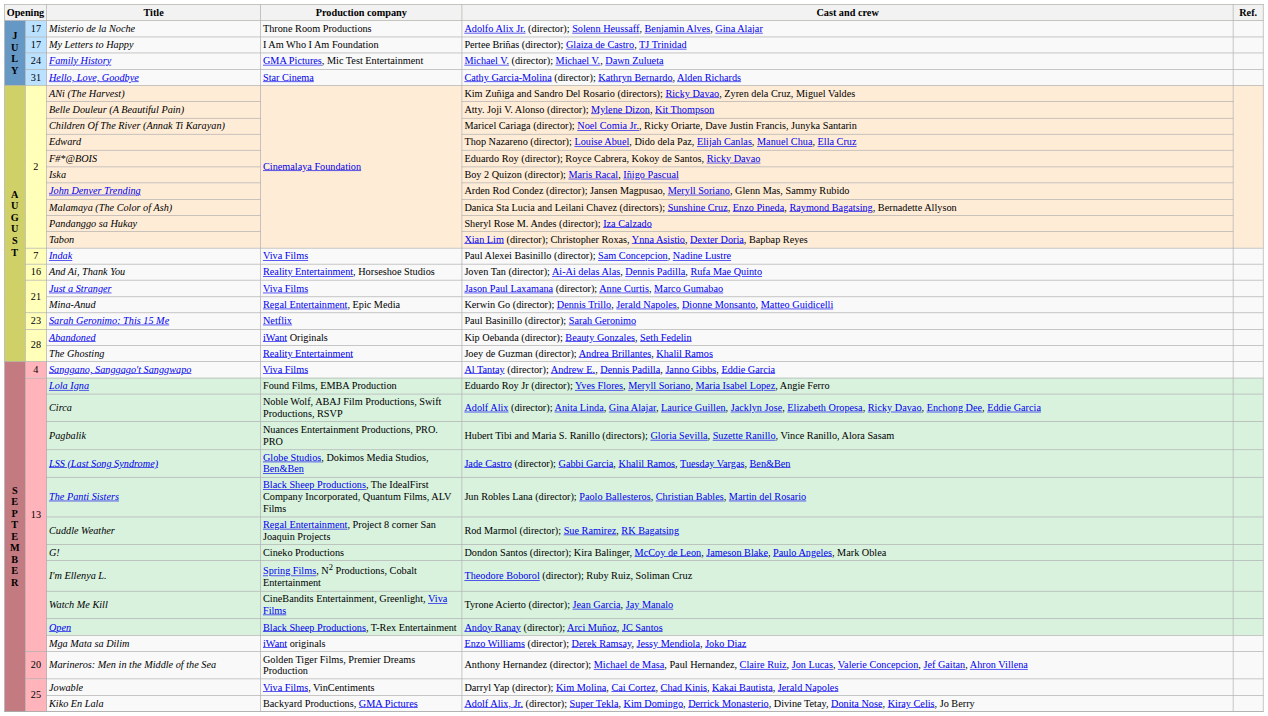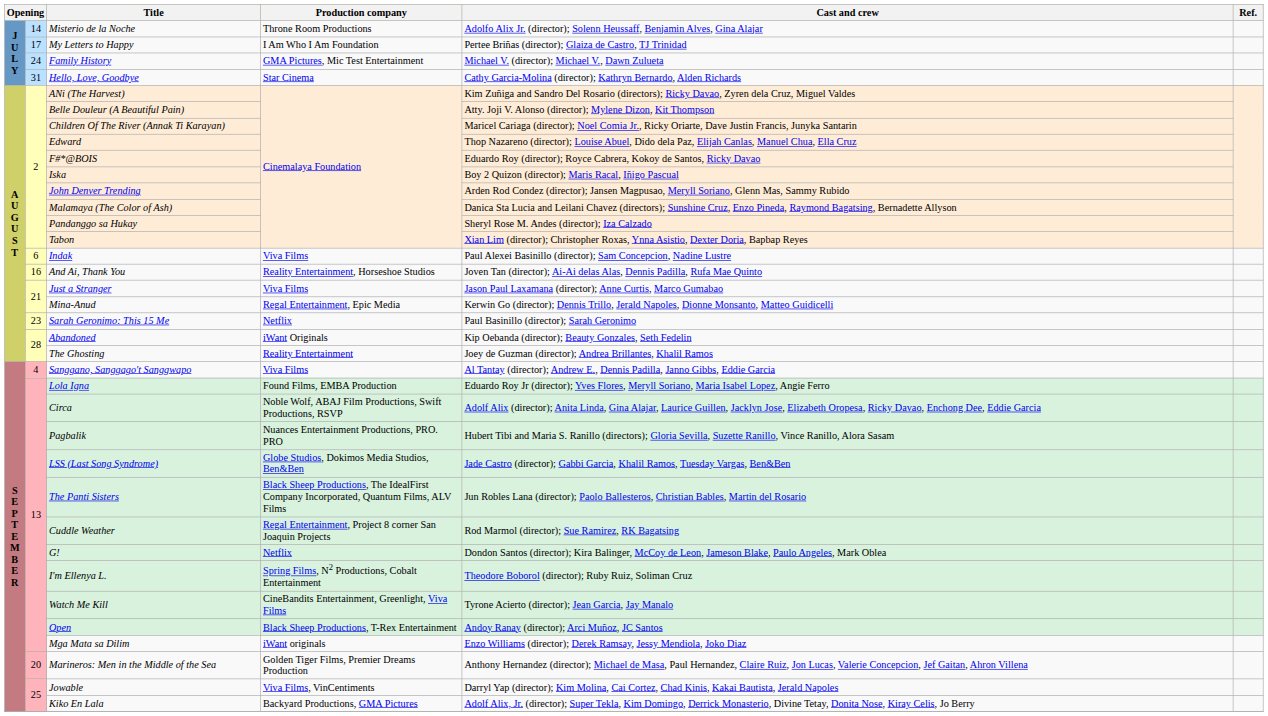(36, 28) 17 -> (36, 28) 14
(36, 256) 7 -> (36, 256) 6
(303, 552) Cineko Productions -> (277, 552) Netflix
